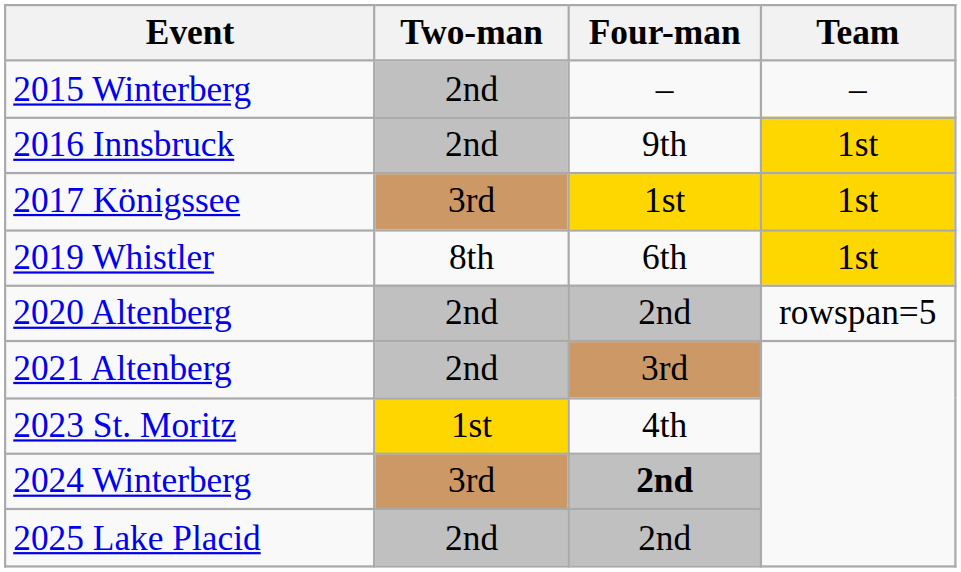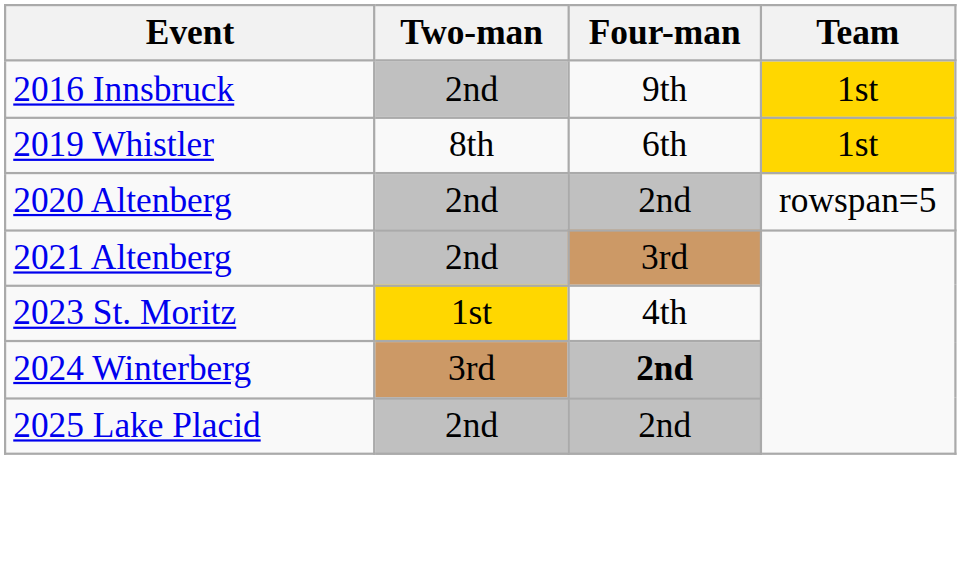- row: (132, 88)
- row: (127, 200)
